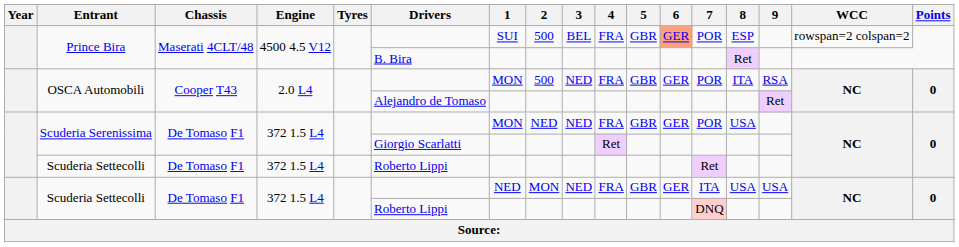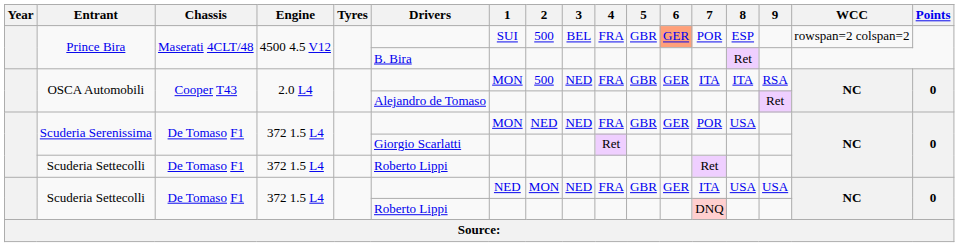(709, 79) POR -> (709, 79) ITA
